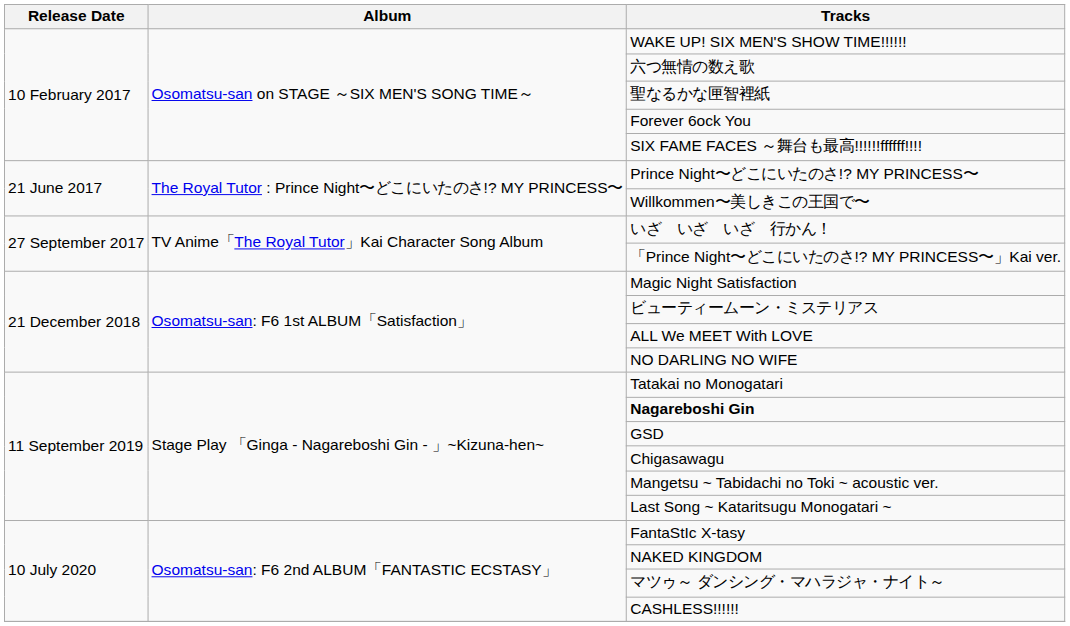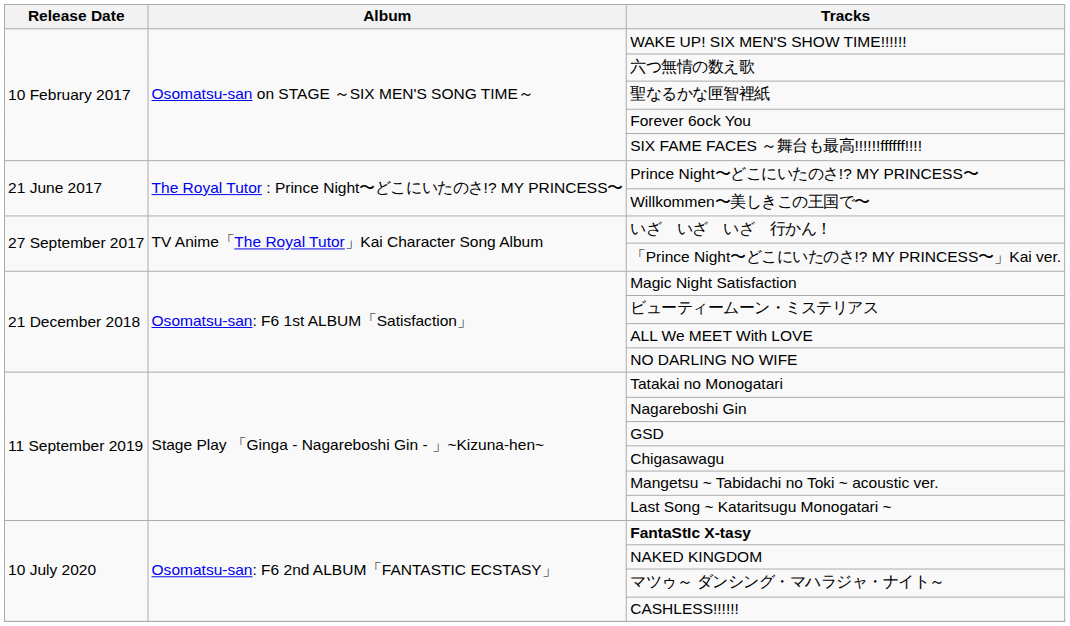(692, 409) bold -> (688, 409) normal
(688, 532) normal -> (691, 532) bold
